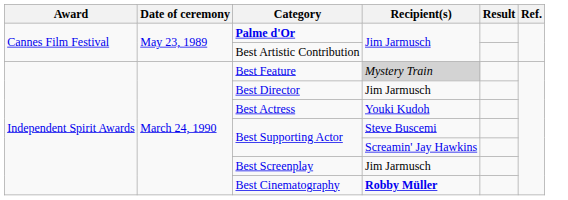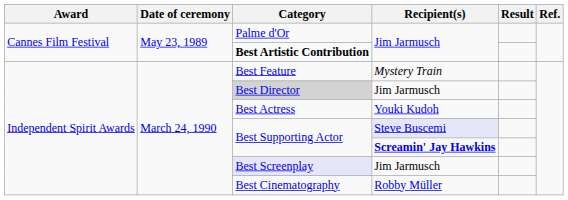(265, 33) bold -> (262, 33) normal
(297, 52) normal -> (302, 52) bold
(399, 71) lightgrey background -> (408, 71) no background
(268, 90) no background -> (268, 90) lightgrey background
(401, 128) no background -> (410, 128) lavender background
(421, 147) normal -> (435, 147) bold
(274, 166) no background -> (274, 166) lavender background
(401, 185) bold -> (408, 185) normal
